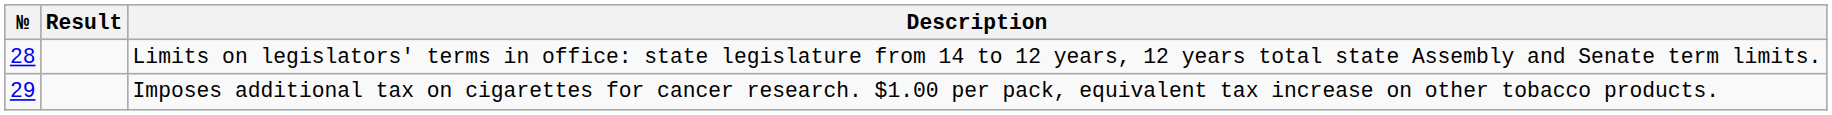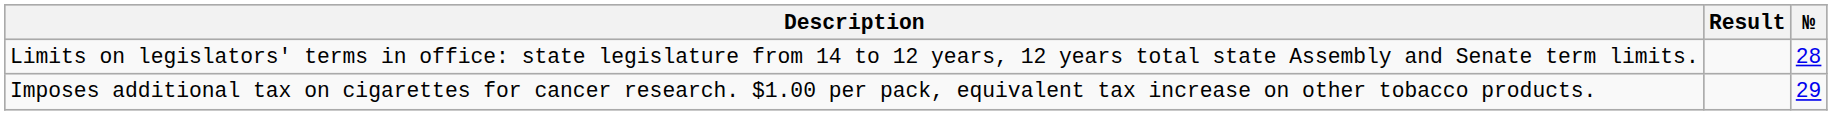columns swapped: (23, 22) <-> (977, 22)
